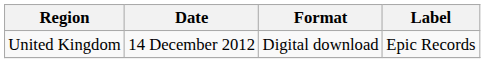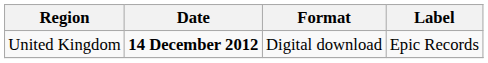(192, 44) normal -> (193, 44) bold
